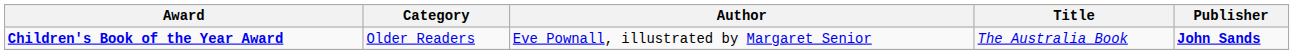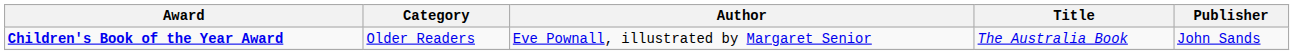(1219, 39) bold -> (1219, 39) normal
